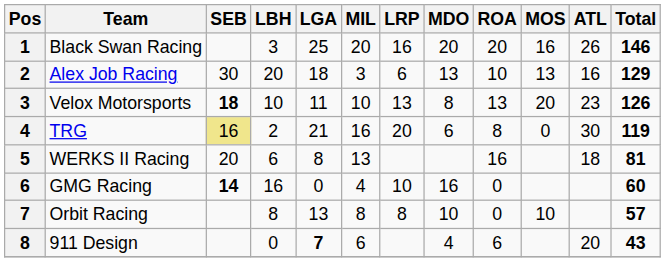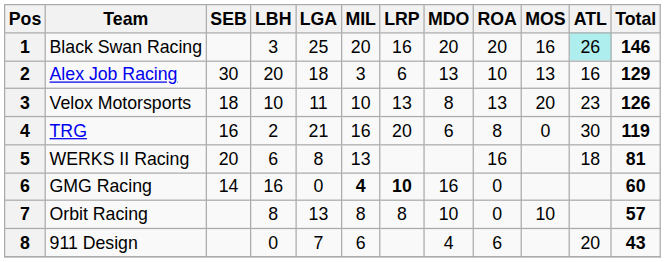(590, 47) no background -> (590, 47) paleturquoise background
(229, 103) bold -> (229, 103) normal
(229, 131) khaki background -> (229, 131) no background
(229, 187) bold -> (229, 187) normal
(361, 187) normal -> (361, 187) bold
(402, 187) normal -> (402, 187) bold
(318, 243) bold -> (318, 243) normal
